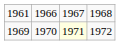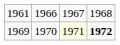(101, 31) normal -> (101, 31) bold
